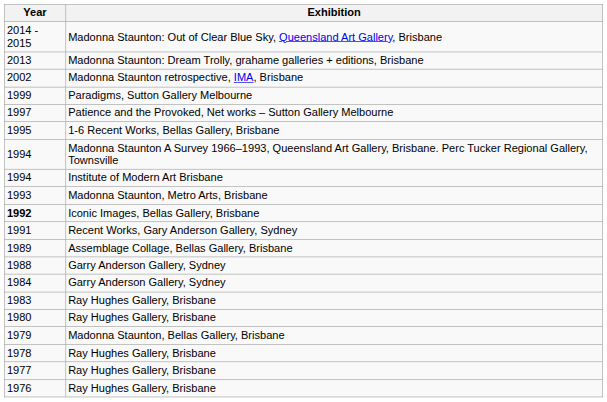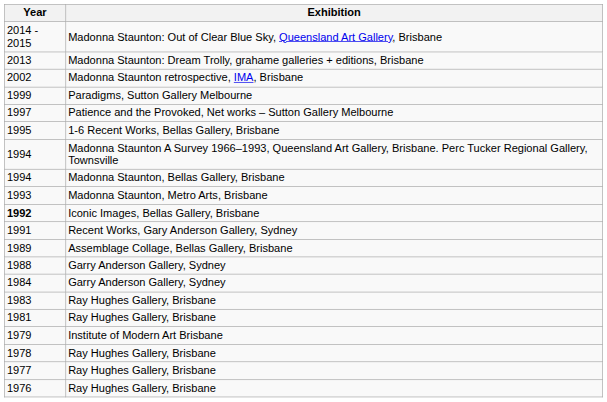(145, 178) Institute of Modern Art Brisbane -> (176, 178) Madonna Staunton, Bellas Gallery, Brisbane
(19, 318) 1980 -> (19, 318) 1981
(176, 335) Madonna Staunton, Bellas Gallery, Brisbane -> (145, 335) Institute of Modern Art Brisbane
